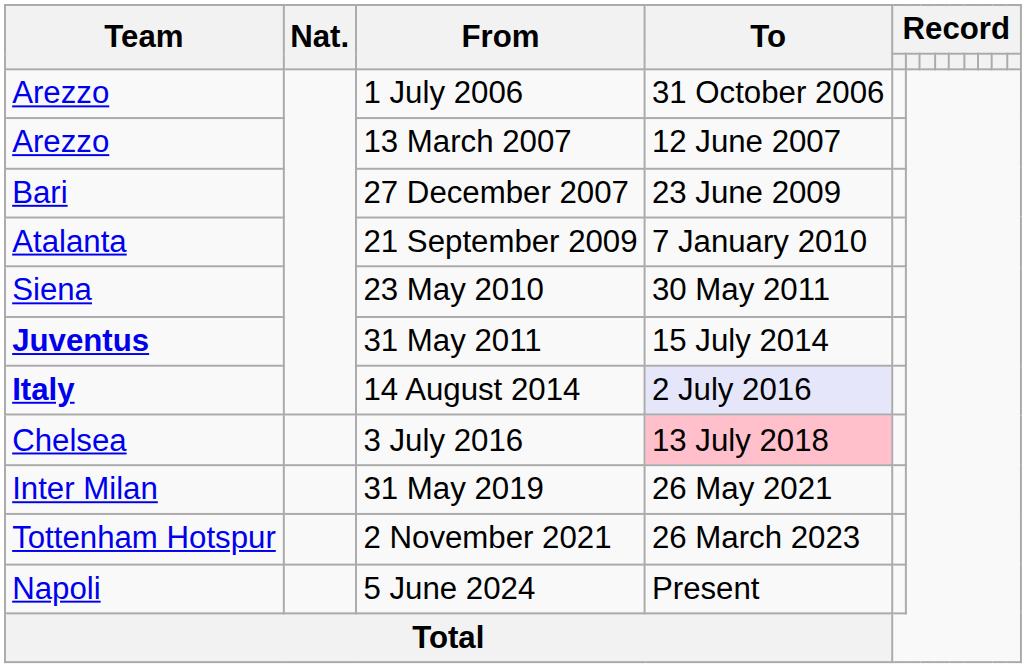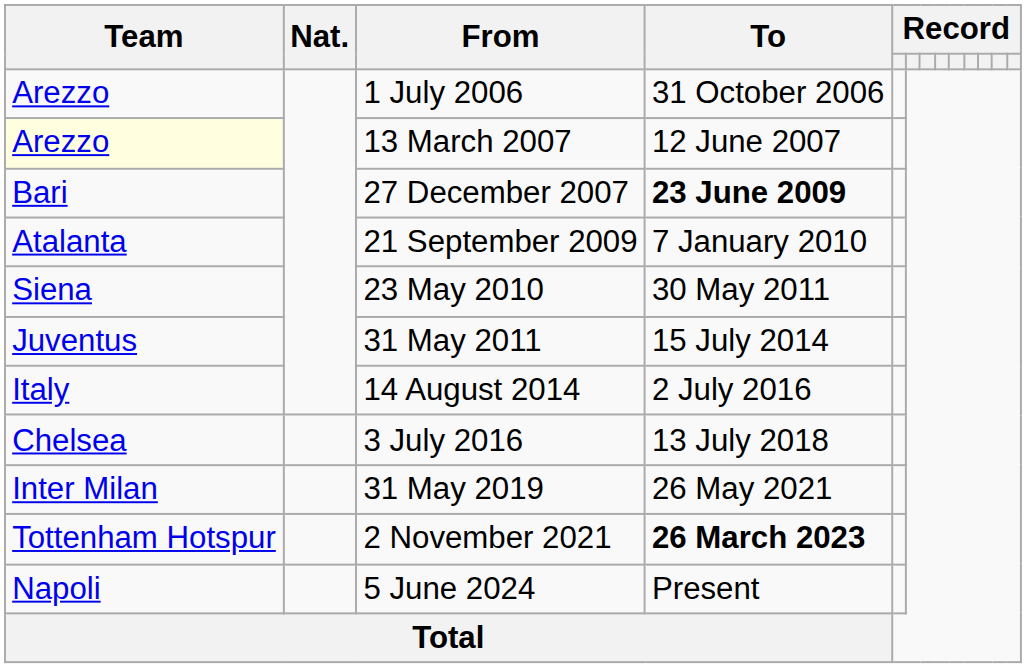(61, 142) no background -> (61, 142) lightyellow background
(747, 192) normal -> (749, 192) bold
(81, 340) bold -> (75, 340) normal
(43, 389) bold -> (41, 389) normal
(732, 389) lavender background -> (732, 389) no background
(740, 439) pink background -> (740, 439) no background
(756, 538) normal -> (759, 538) bold
